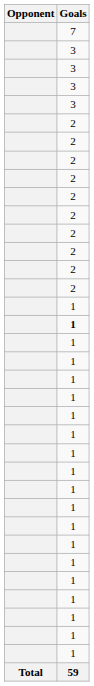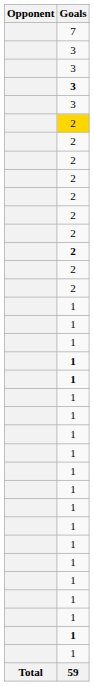(73, 87) normal -> (73, 87) bold
(73, 123) no background -> (73, 123) gold background
(73, 251) normal -> (73, 251) bold
(73, 324) bold -> (73, 324) normal
(73, 361) normal -> (73, 361) bold
(73, 379) normal -> (73, 379) bold
(73, 635) normal -> (73, 635) bold
